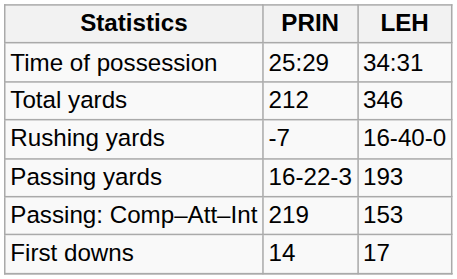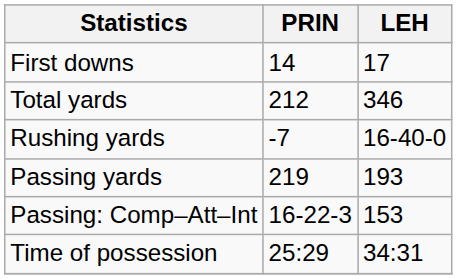rows swapped: (72, 253) <-> (114, 62)
(310, 177) 16-22-3 -> (289, 177) 219
(289, 215) 219 -> (310, 215) 16-22-3
